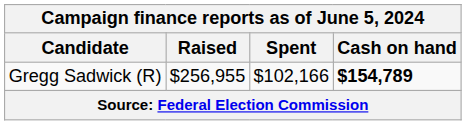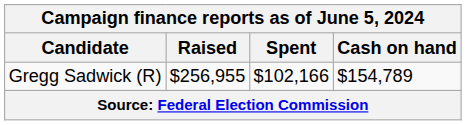(375, 76) bold -> (375, 76) normal
